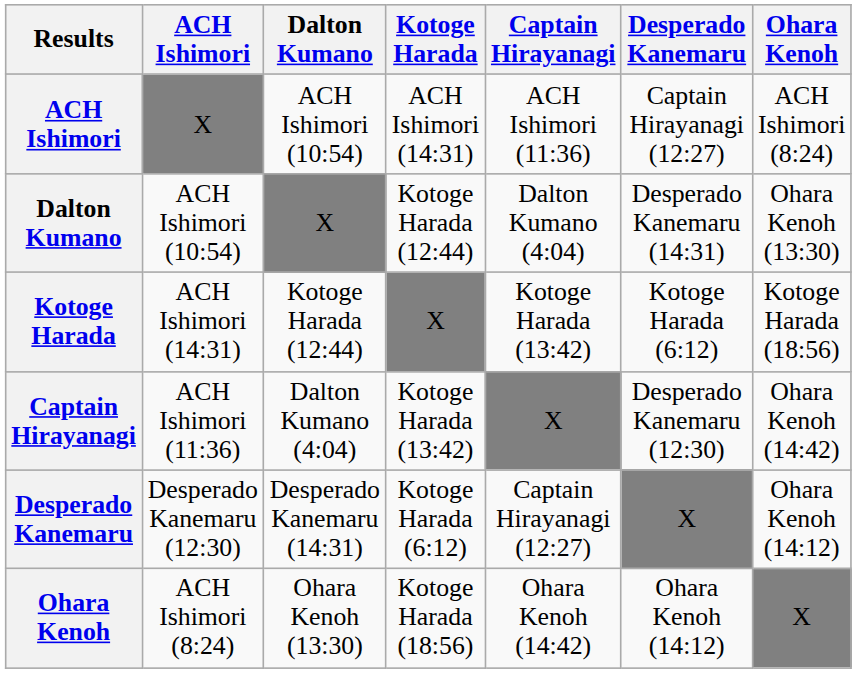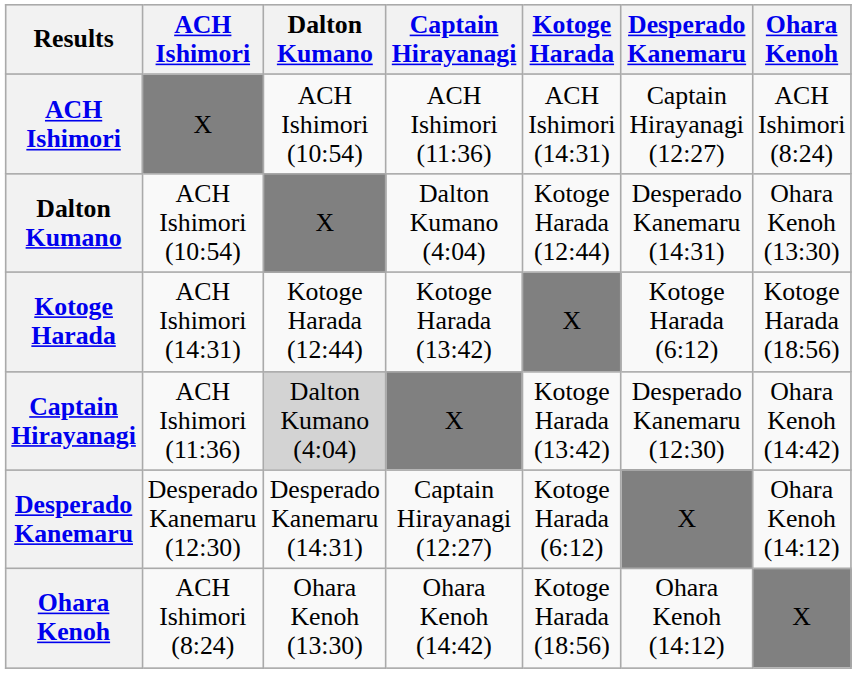columns swapped: (435, 39) <-> (553, 39)
(325, 420) no background -> (325, 420) lightgrey background
